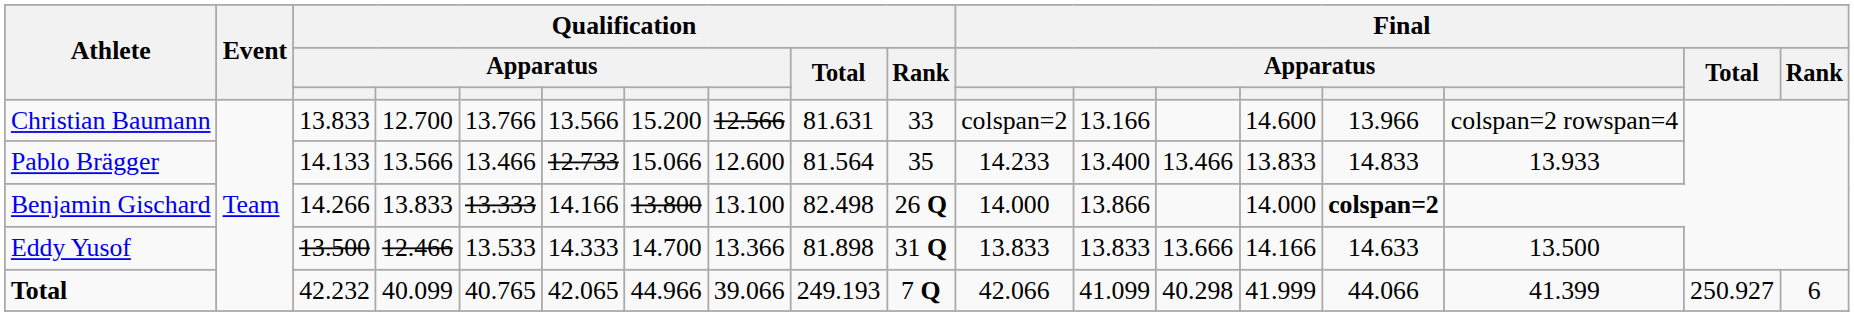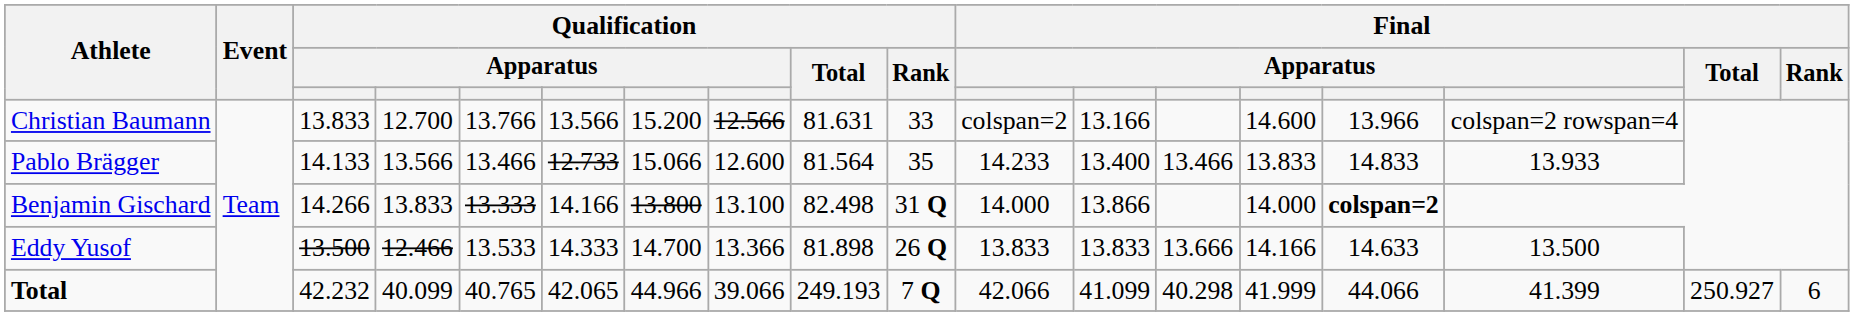(921, 205) 26 Q -> (921, 205) 31 Q
(921, 247) 31 Q -> (921, 247) 26 Q
